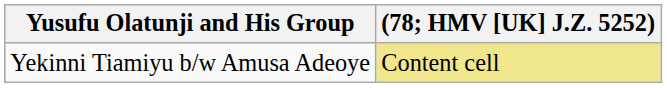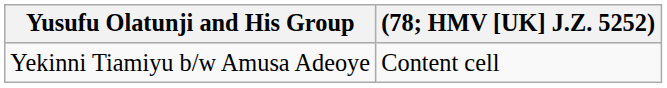(440, 62) khaki background -> (440, 62) no background
